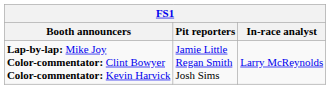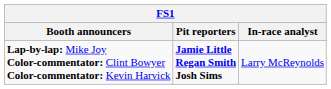(204, 62) normal -> (206, 62) bold
